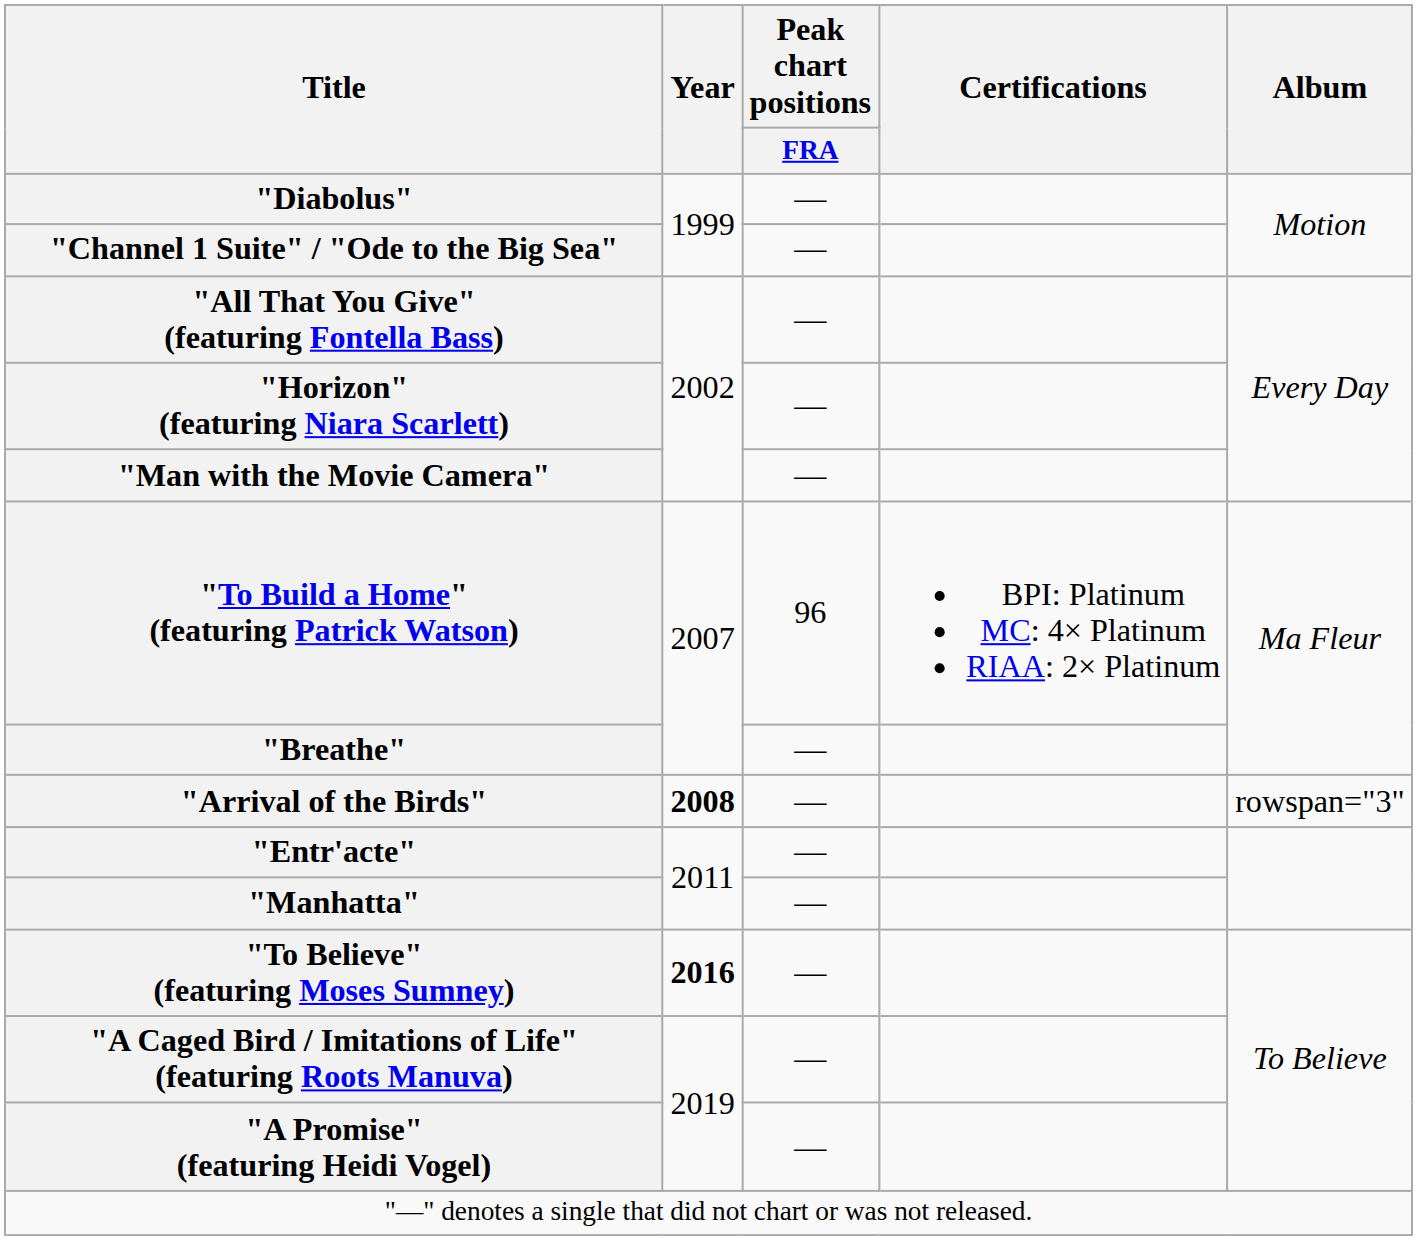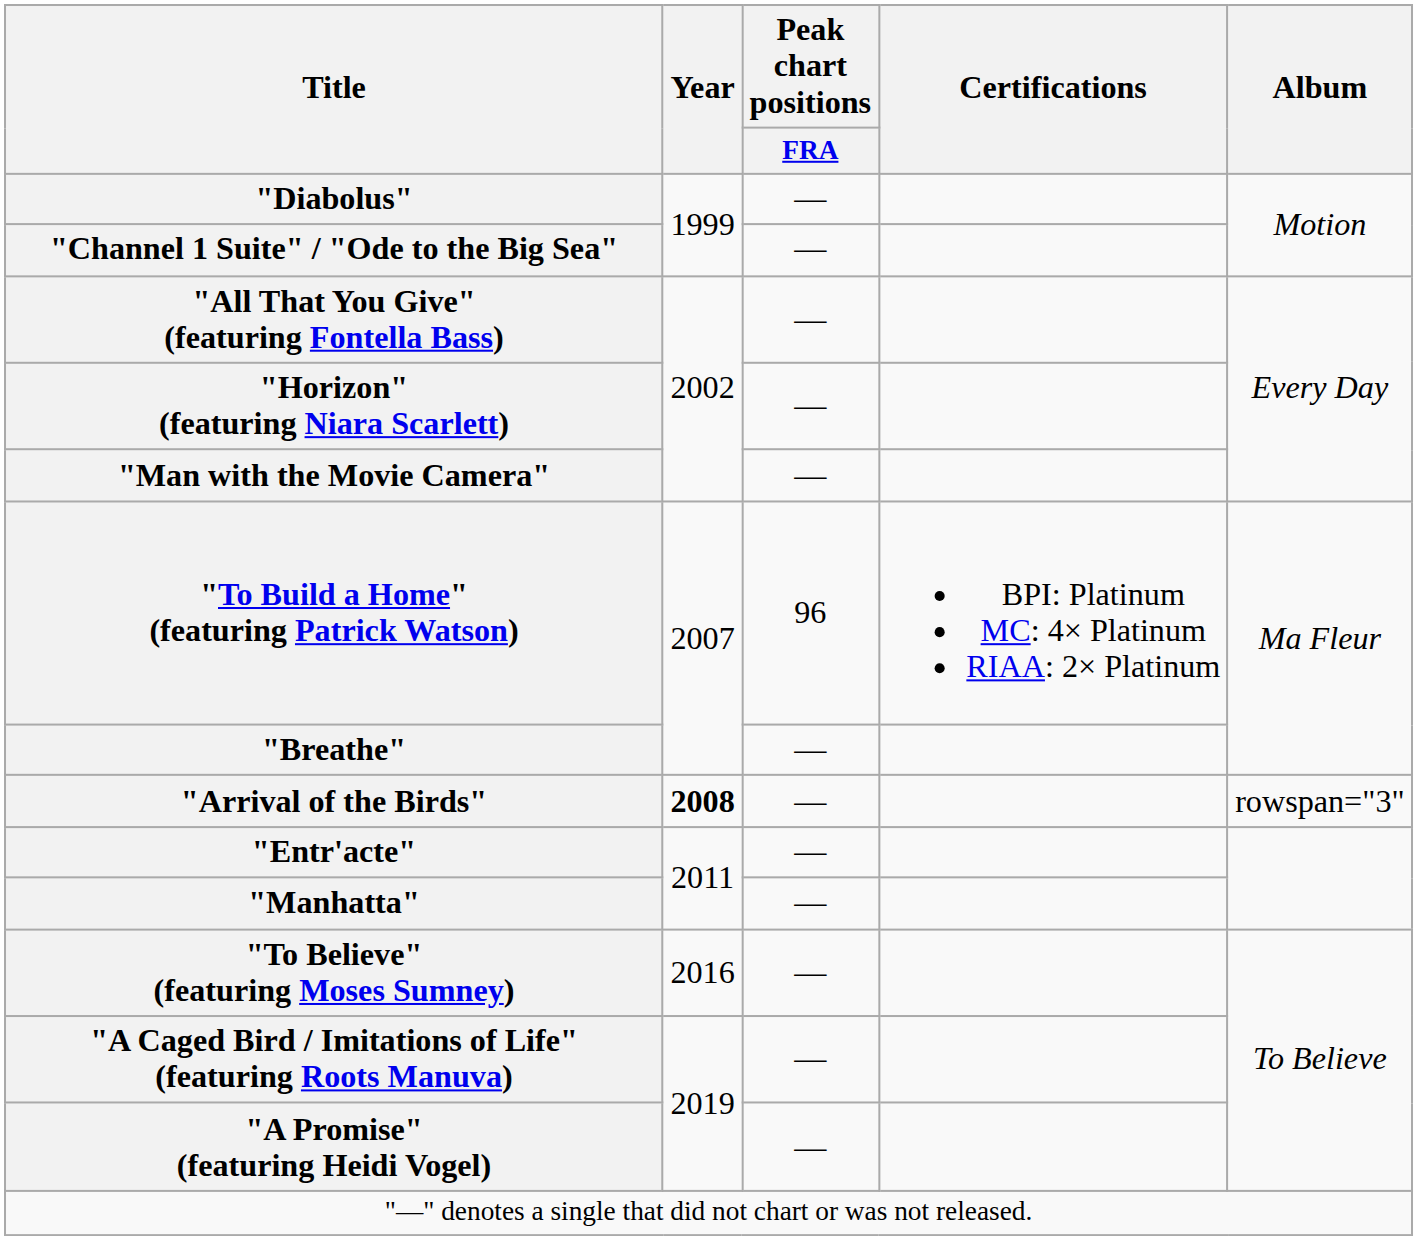(703, 971) bold -> (703, 971) normal
